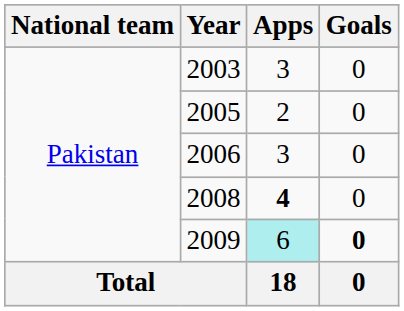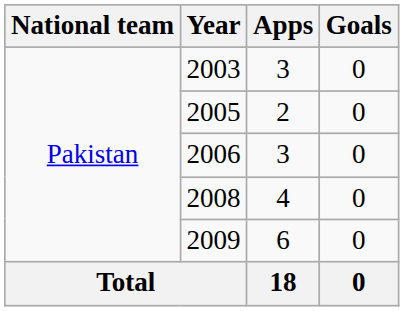(283, 197) bold -> (283, 197) normal
(283, 240) paleturquoise background -> (283, 240) no background
(359, 240) bold -> (359, 240) normal
